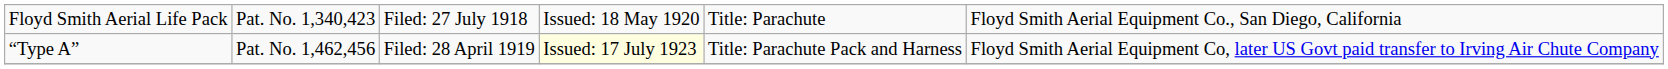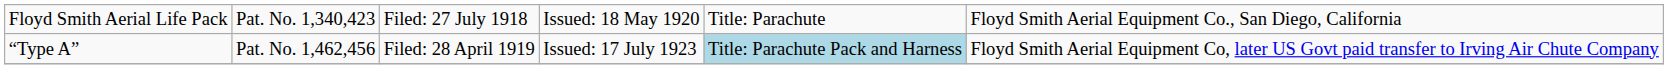(620, 48) lightyellow background -> (620, 48) no background
(835, 48) no background -> (835, 48) lightblue background
